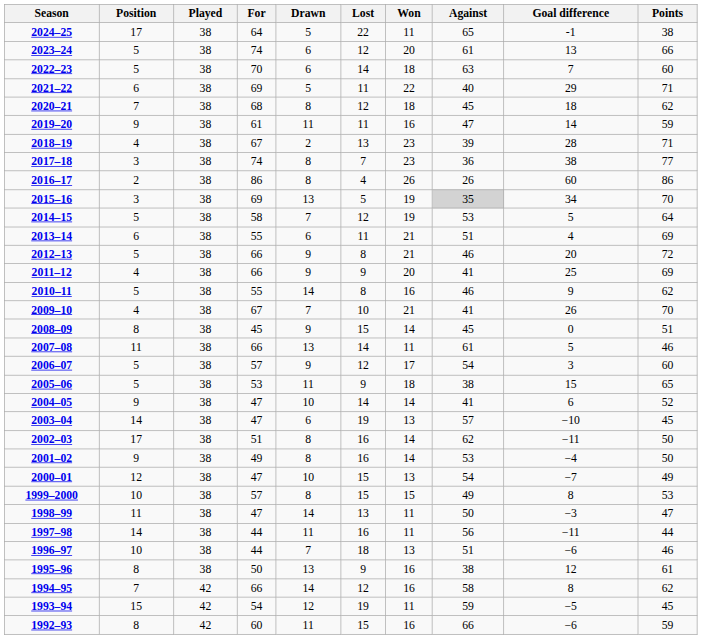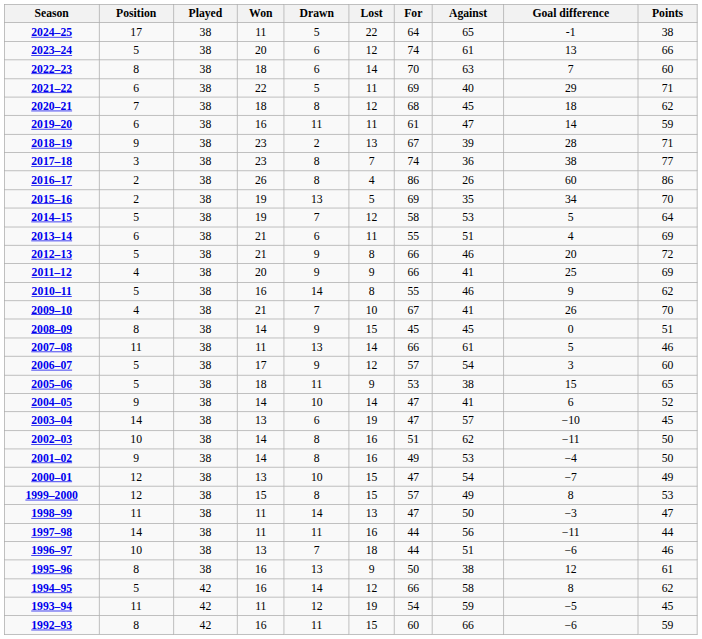columns swapped: (409, 13) <-> (257, 13)
(136, 69) 5 -> (136, 69) 8
(136, 124) 9 -> (136, 124) 6
(136, 143) 4 -> (136, 143) 9
(136, 198) 3 -> (136, 198) 2
(468, 198) lightgrey background -> (468, 198) no background
(136, 439) 17 -> (136, 439) 10
(136, 495) 10 -> (136, 495) 12
(136, 587) 7 -> (136, 587) 5
(136, 606) 15 -> (136, 606) 11
